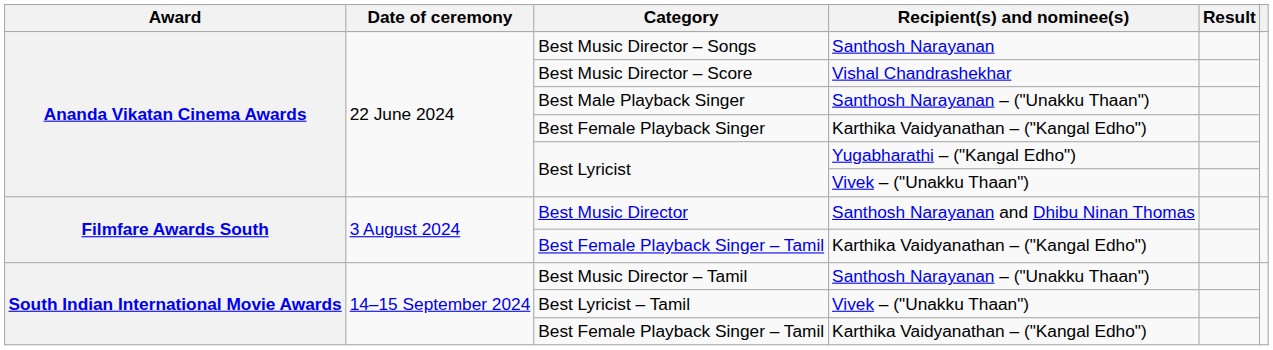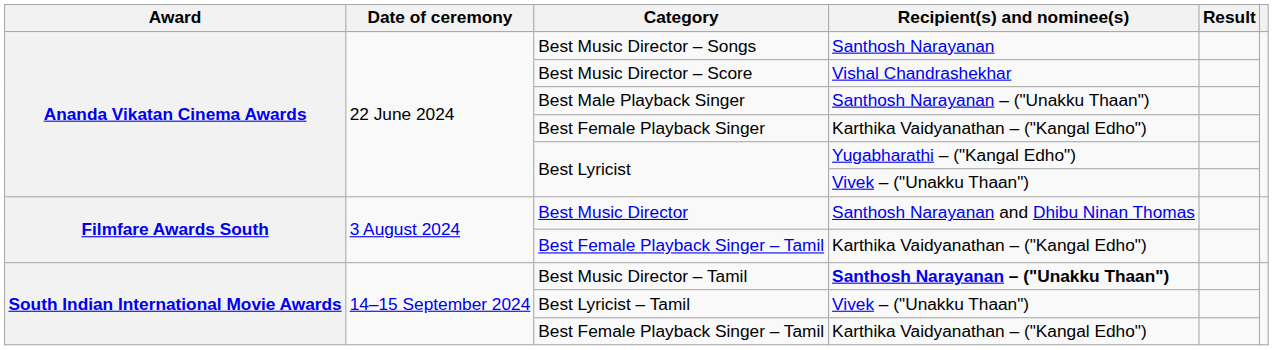(991, 276) normal -> (1001, 276) bold
